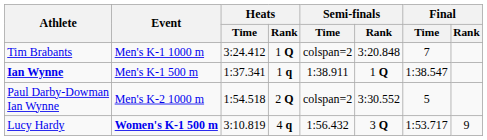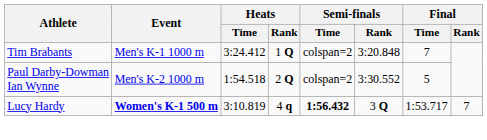- row: (35, 72)
(328, 126) normal -> (328, 106) bold
(466, 126) 9 -> (466, 106) 7
